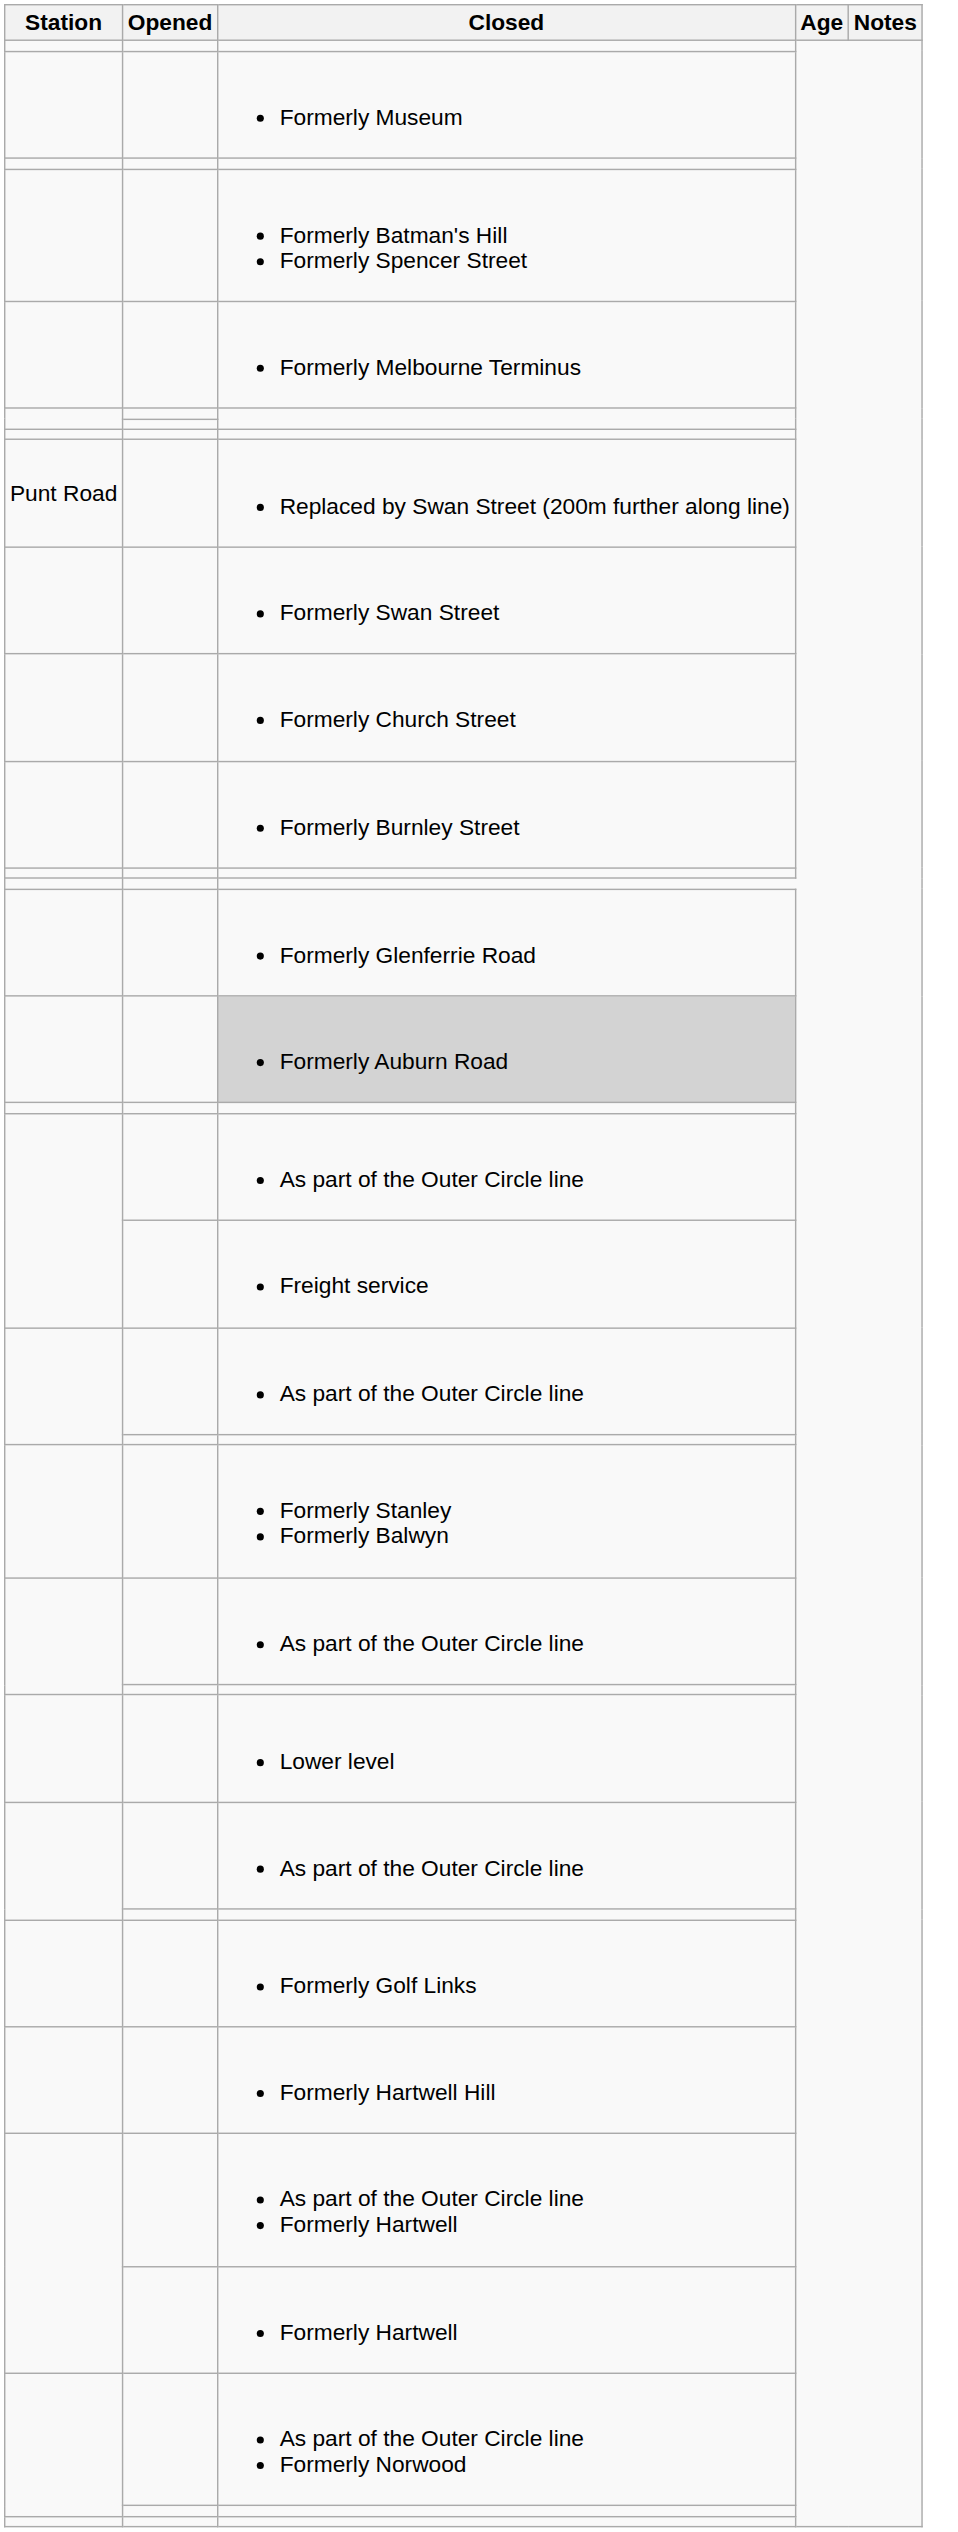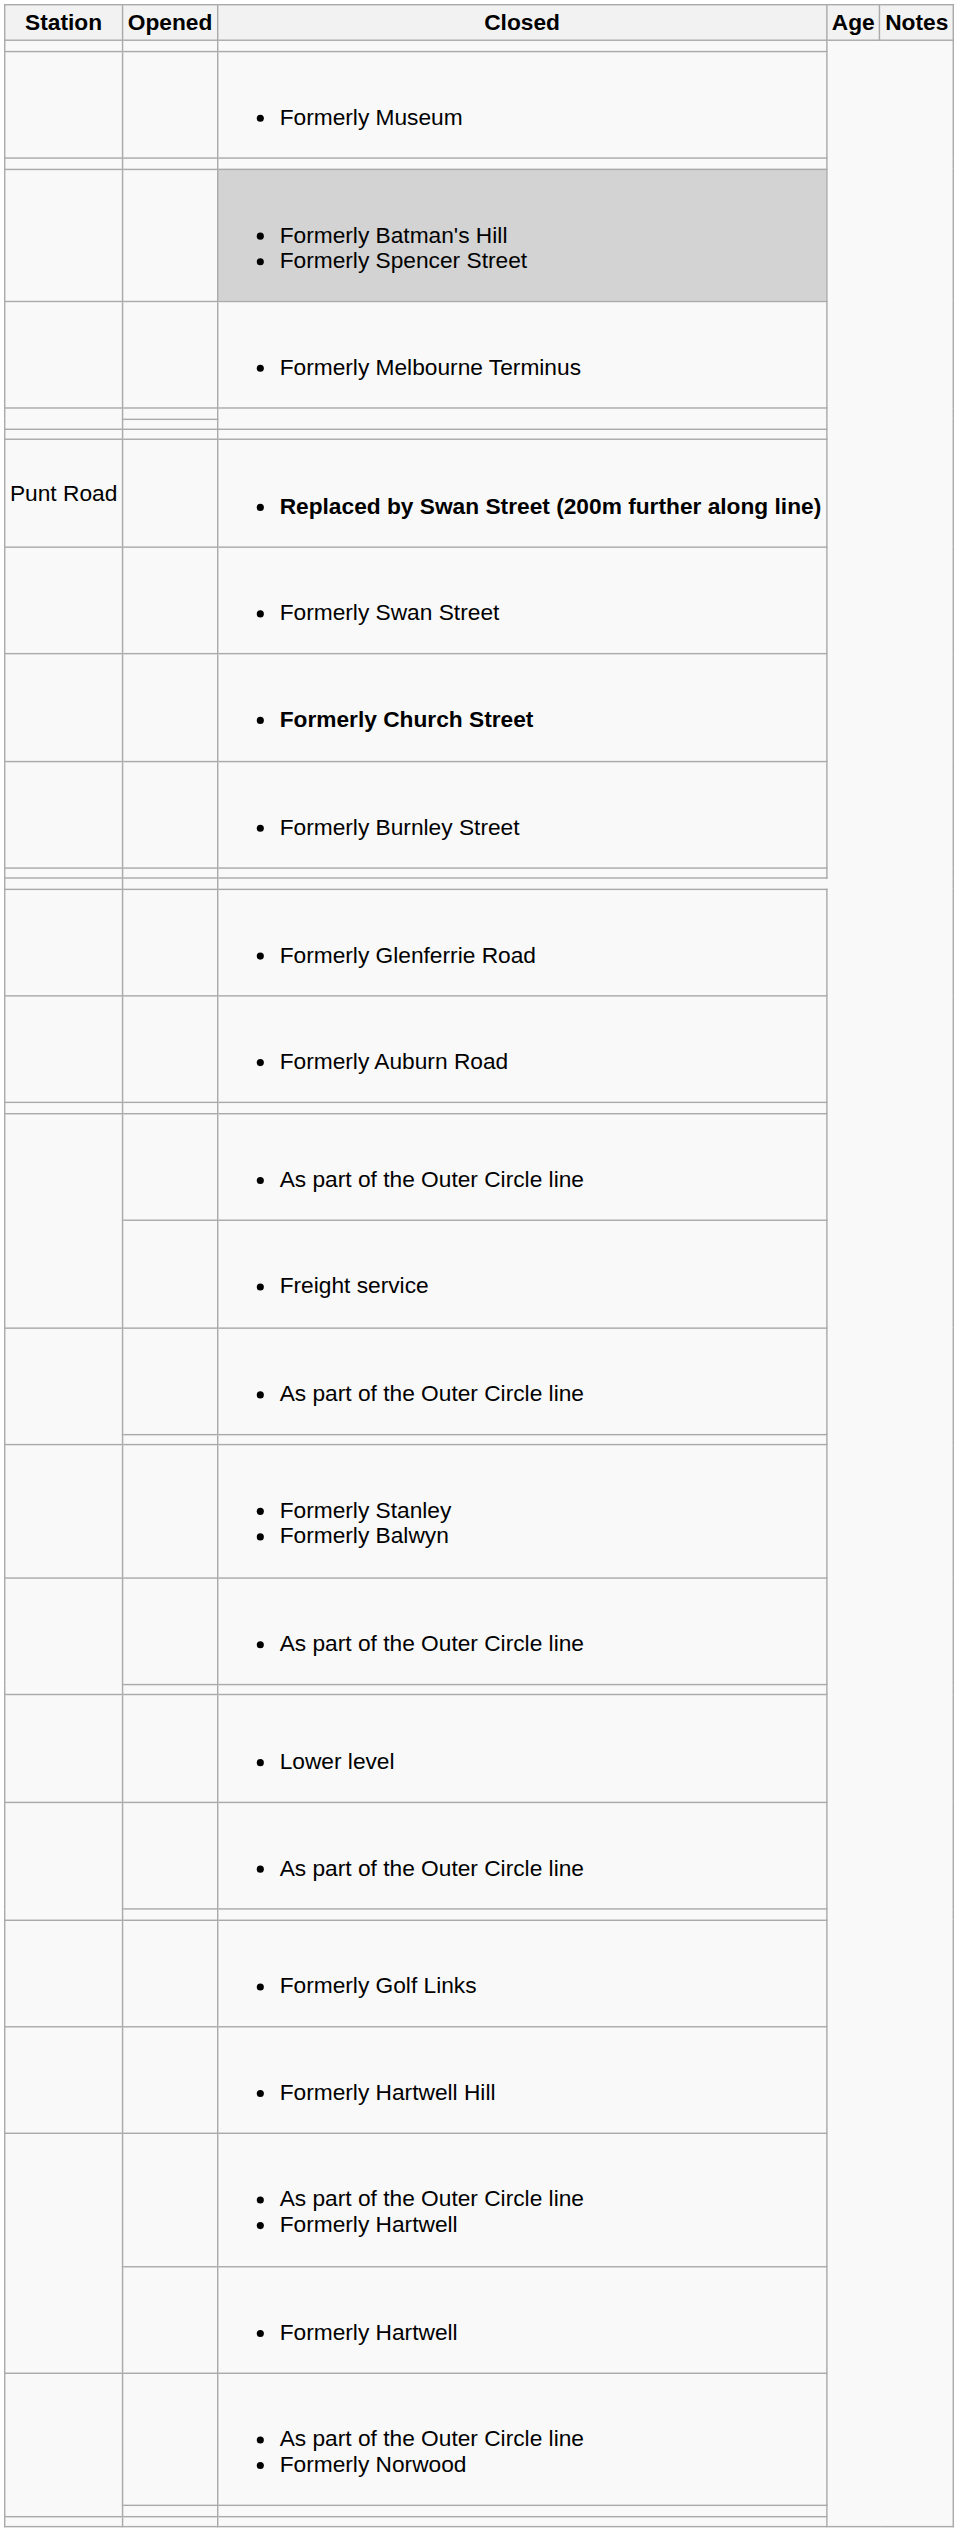(506, 248) no background -> (522, 248) lightgrey background
(506, 506) normal -> (522, 506) bold
(506, 720) normal -> (522, 720) bold
(506, 1062) lightgrey background -> (522, 1062) no background
